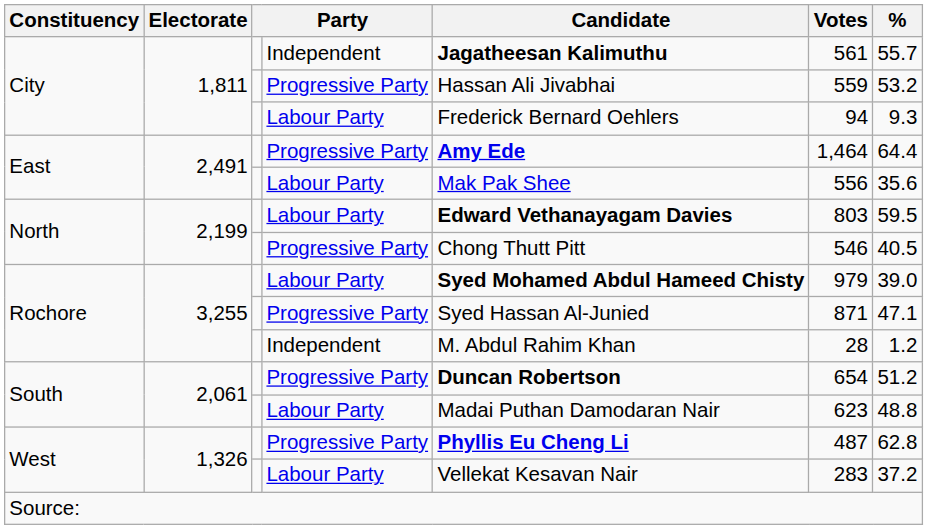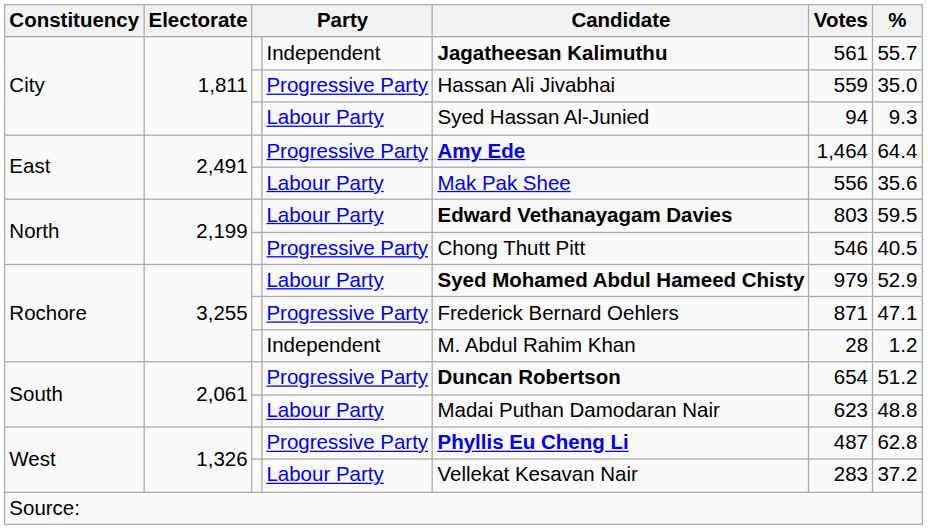(897, 85) 53.2 -> (897, 85) 35.0
(558, 118) Frederick Bernard Oehlers -> (543, 118) Syed Hassan Al-Junied
(897, 280) 39.0 -> (897, 280) 52.9
(543, 313) Syed Hassan Al-Junied -> (558, 313) Frederick Bernard Oehlers
